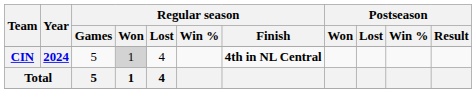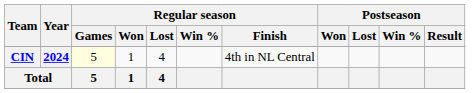(94, 57) no background -> (94, 57) lightyellow background
(131, 57) lightgrey background -> (131, 57) no background
(273, 57) bold -> (270, 57) normal
